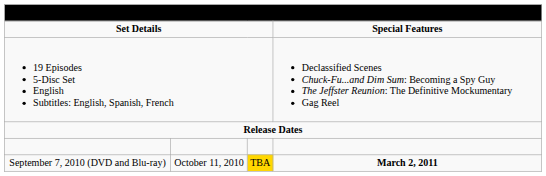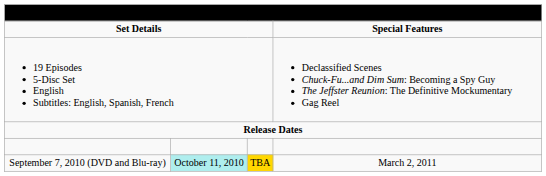(209, 163) no background -> (209, 163) paleturquoise background
(407, 163) bold -> (407, 163) normal
